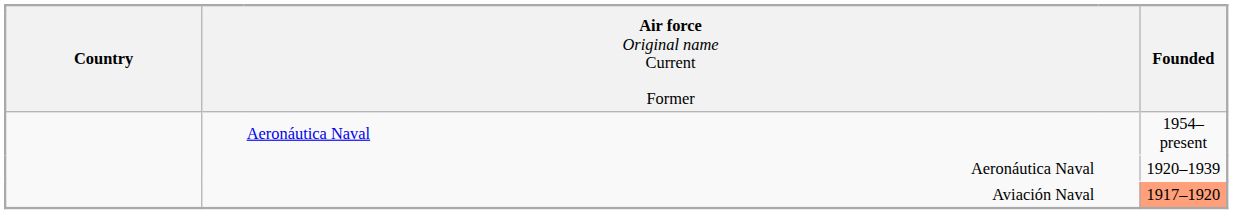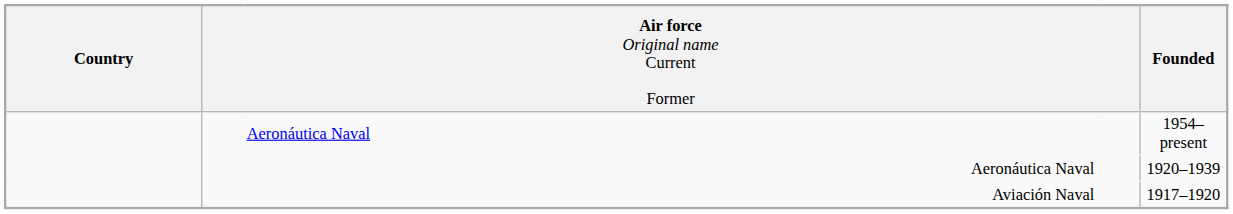(1183, 195) lightsalmon background -> (1183, 195) no background
